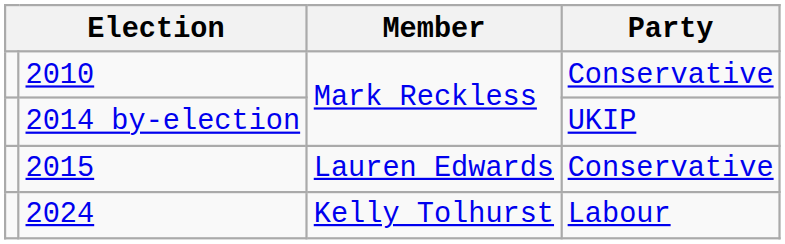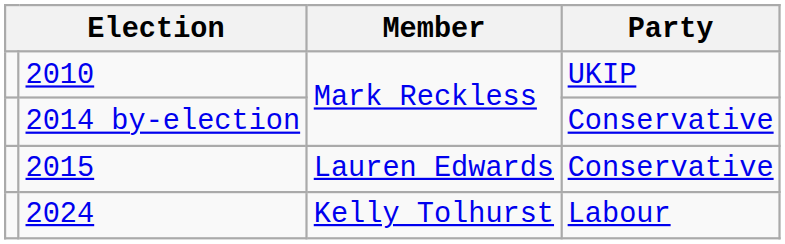(671, 75) Conservative -> (602, 75) UKIP
(602, 122) UKIP -> (671, 122) Conservative
